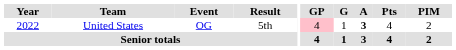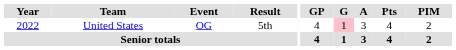(317, 25) pink background -> (317, 25) no background
(344, 25) no background -> (344, 25) pink background
(363, 25) bold -> (363, 25) normal
